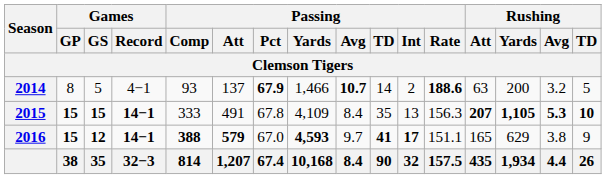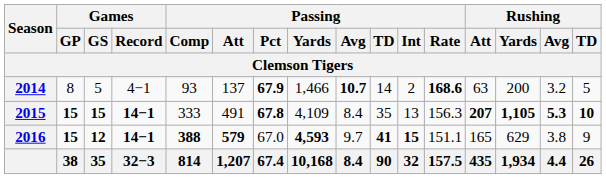(445, 88) 188.6 -> (445, 88) 168.6
(271, 112) normal -> (271, 112) bold
(411, 137) 17 -> (411, 137) 15
